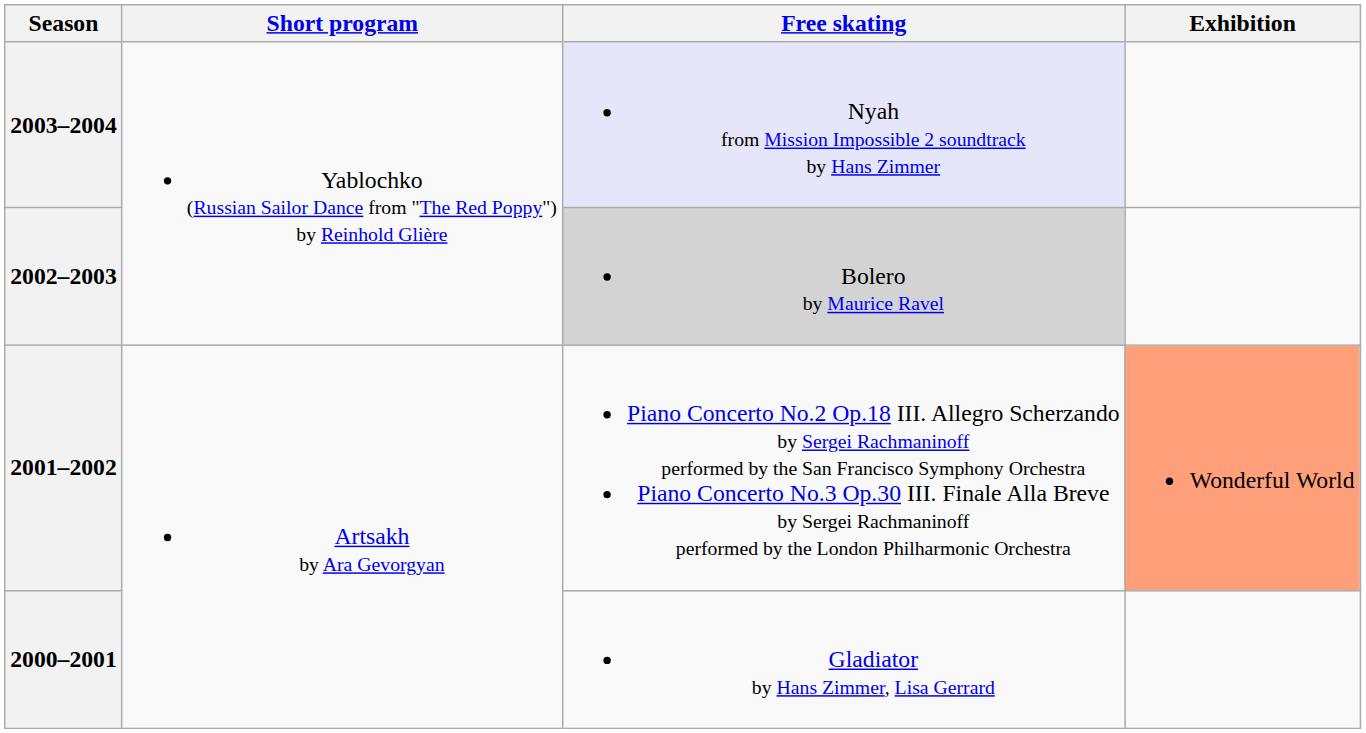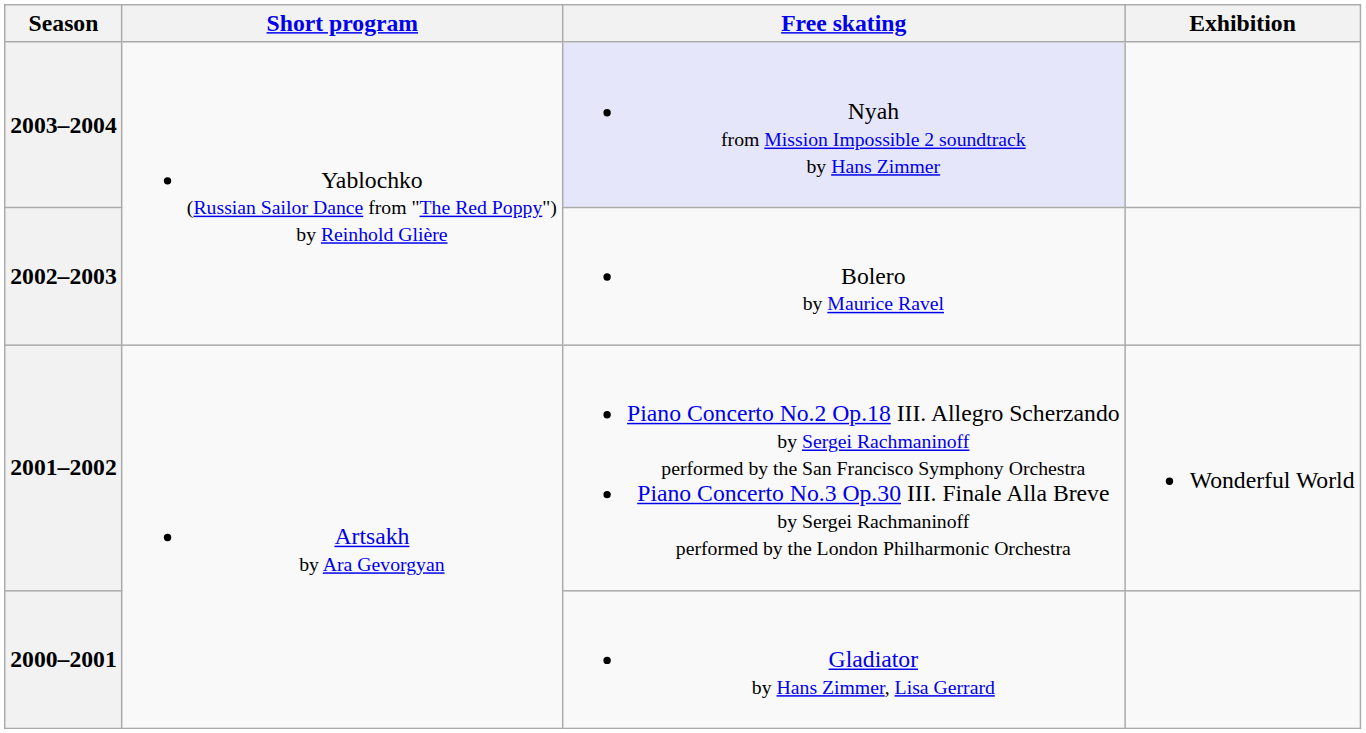(844, 290) lightgrey background -> (844, 290) no background
(1243, 481) lightsalmon background -> (1243, 481) no background
